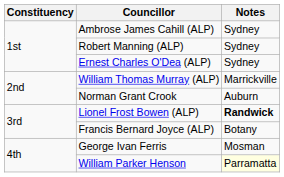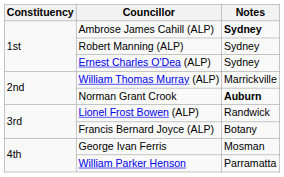(242, 29) normal -> (243, 29) bold
(241, 96) normal -> (243, 96) bold
(249, 113) bold -> (247, 113) normal
(250, 163) lightyellow background -> (250, 163) no background
